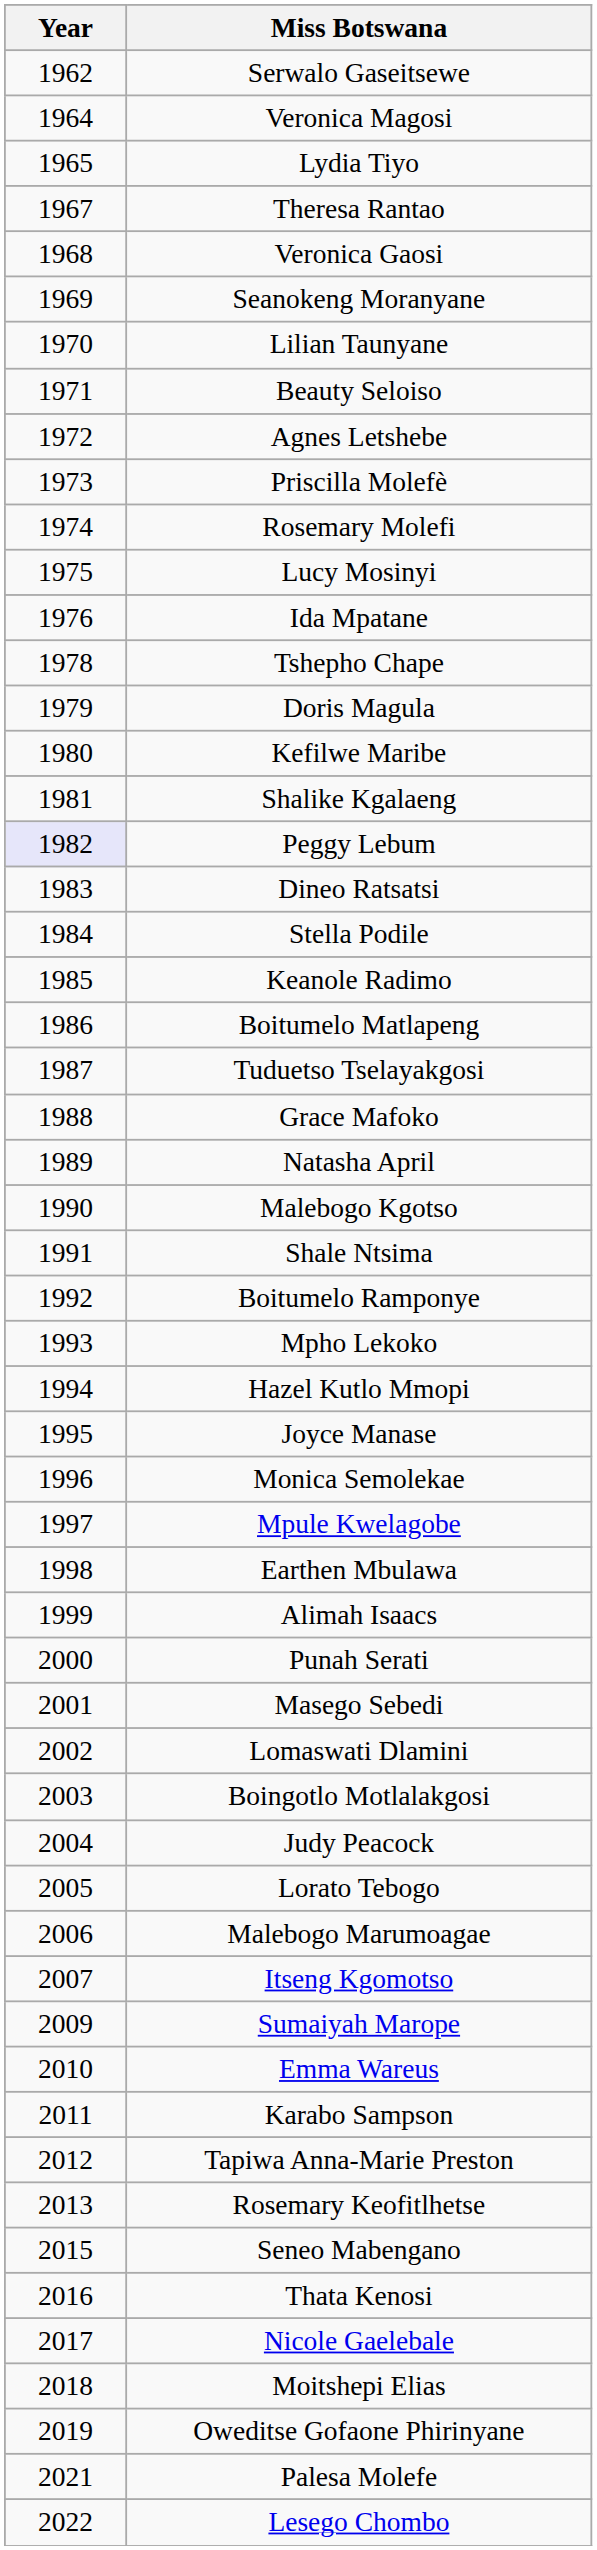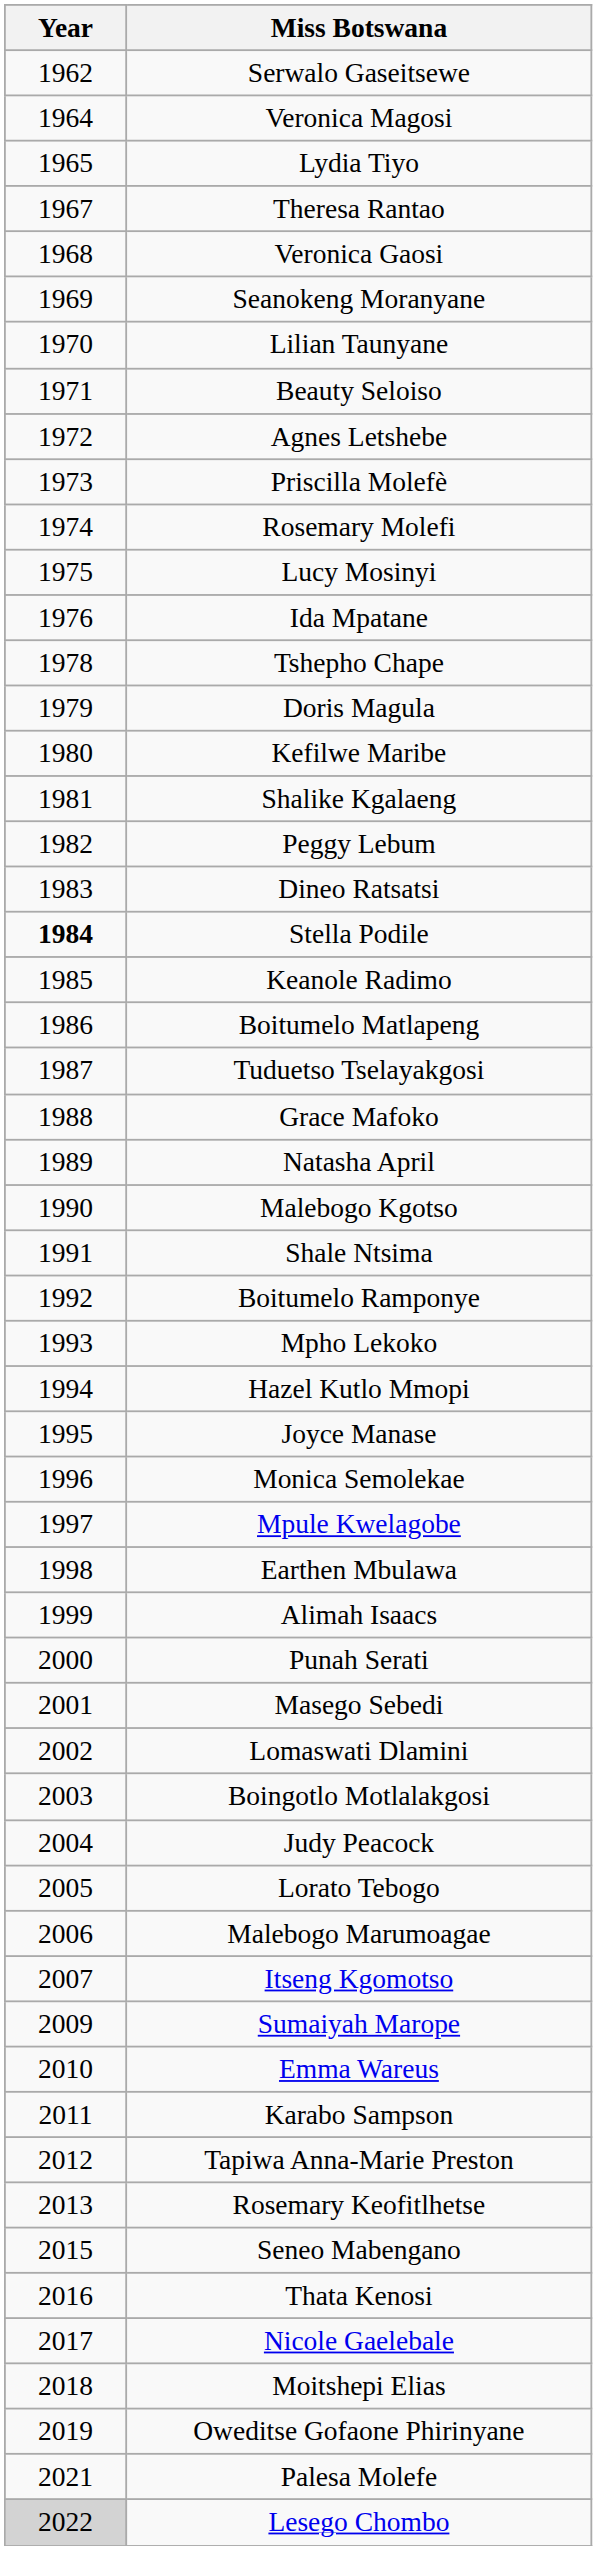(66, 843) lavender background -> (66, 843) no background
(66, 934) normal -> (66, 934) bold
(66, 2522) no background -> (66, 2522) lightgrey background
